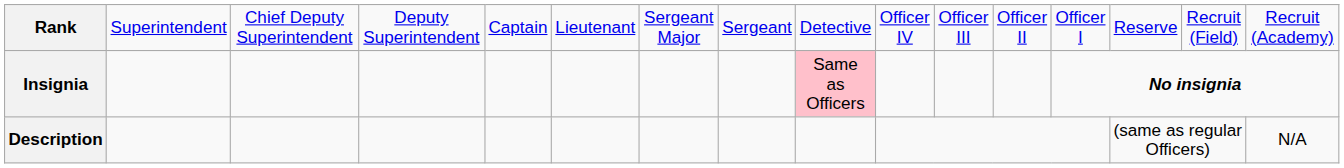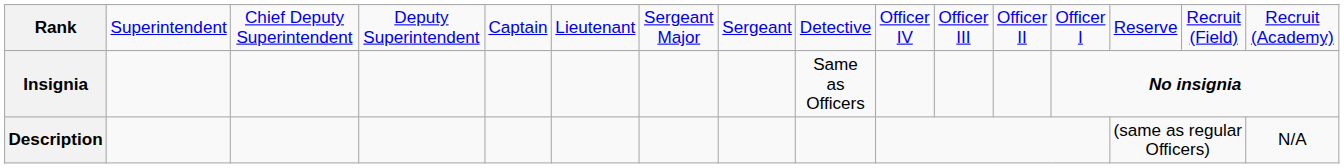(836, 83) pink background -> (836, 83) no background
